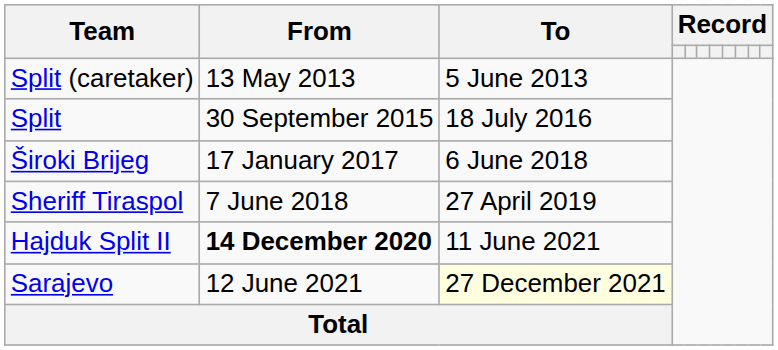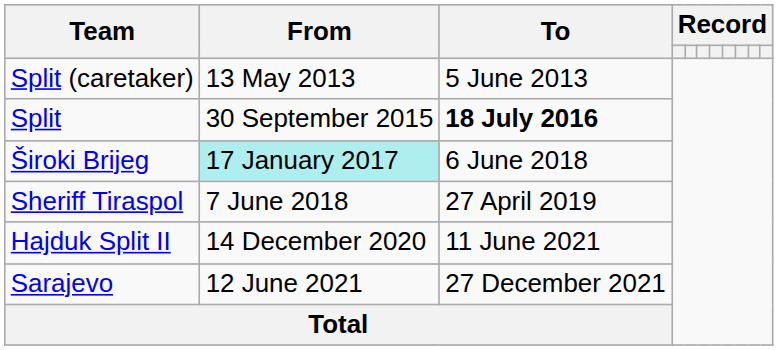(519, 119) normal -> (522, 119) bold
(302, 160) no background -> (302, 160) paleturquoise background
(319, 242) bold -> (316, 242) normal
(556, 283) lightyellow background -> (556, 283) no background
